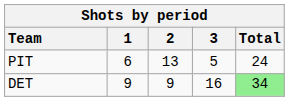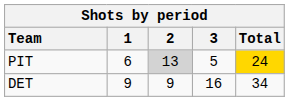(170, 62) no background -> (170, 62) lightgrey background
(260, 62) no background -> (260, 62) gold background
(260, 85) lightgreen background -> (260, 85) no background
